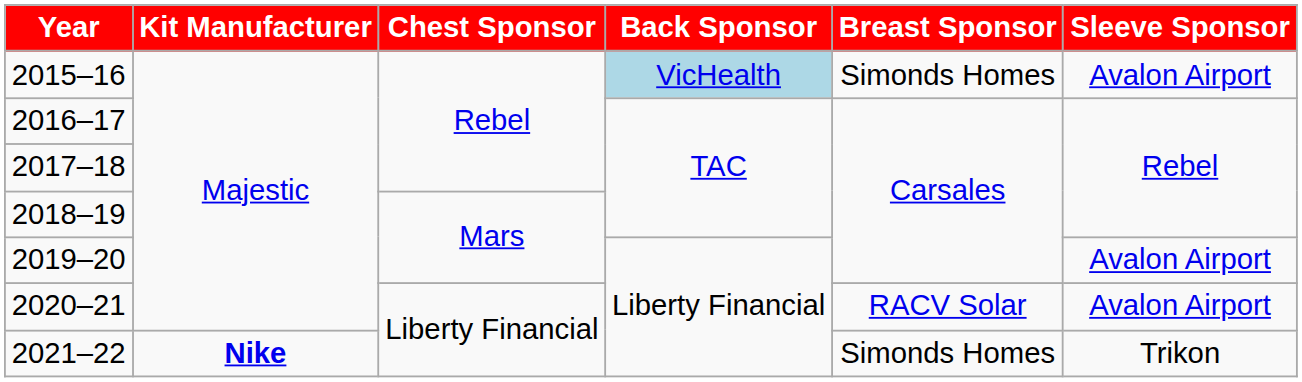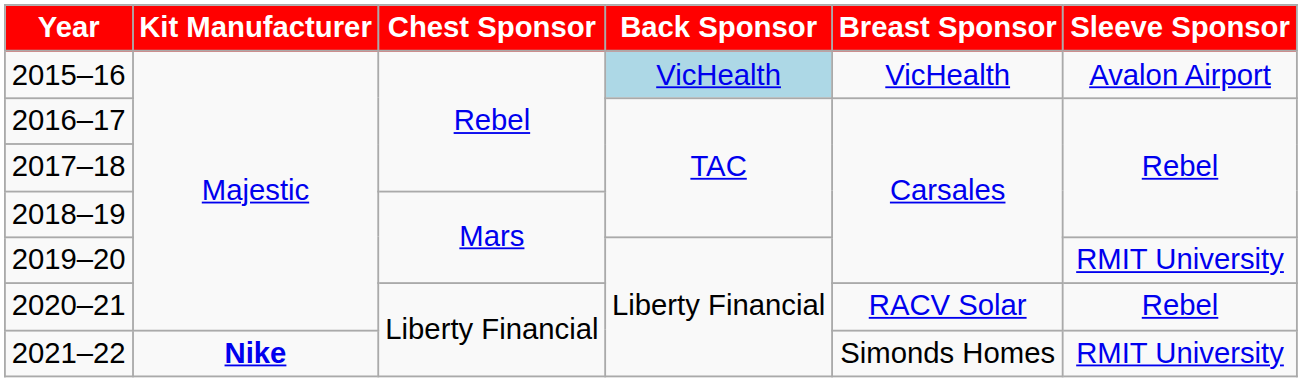(948, 74) Simonds Homes -> (948, 74) VicHealth
(1180, 259) Avalon Airport -> (1180, 259) RMIT University
(1180, 306) Avalon Airport -> (1180, 306) Rebel
(1180, 352) Trikon -> (1180, 352) RMIT University
